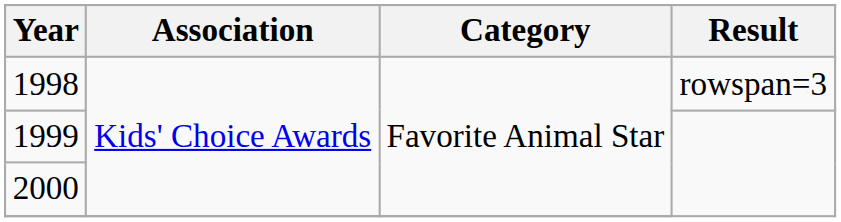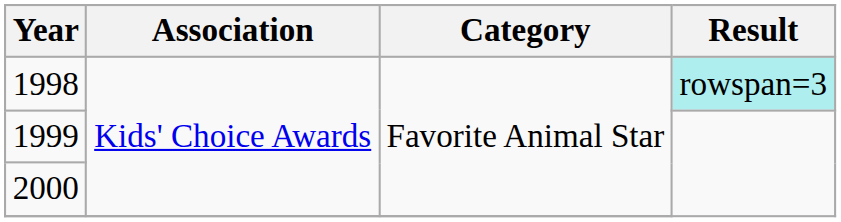(753, 83) no background -> (753, 83) paleturquoise background
